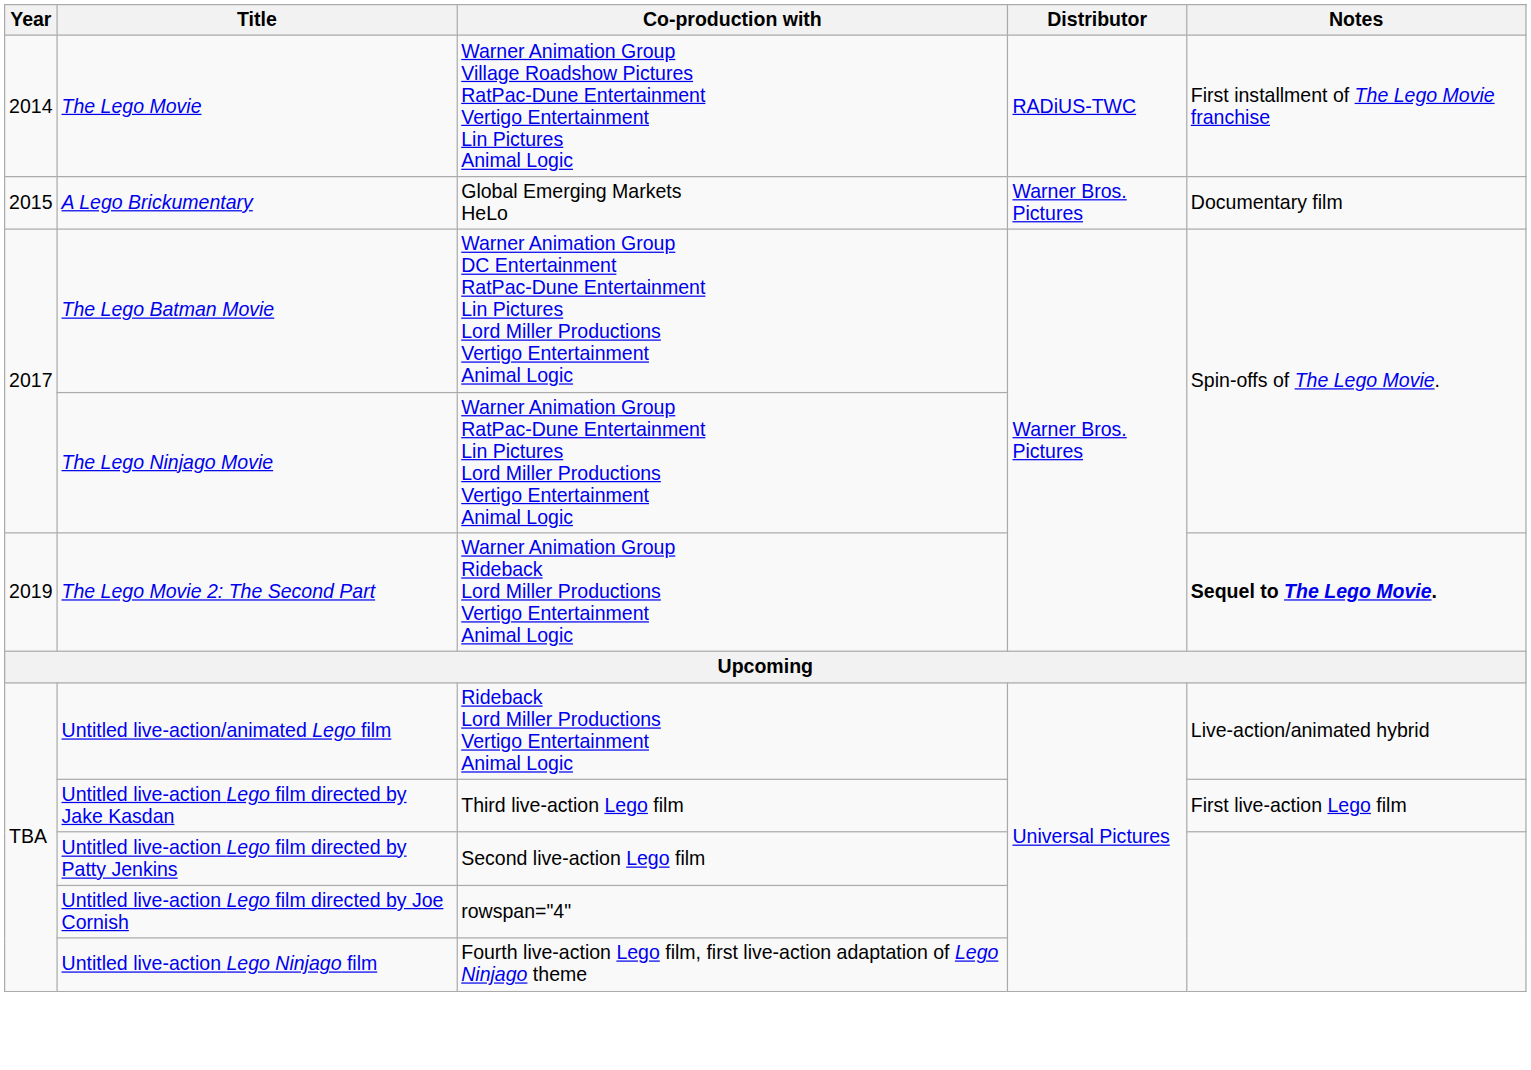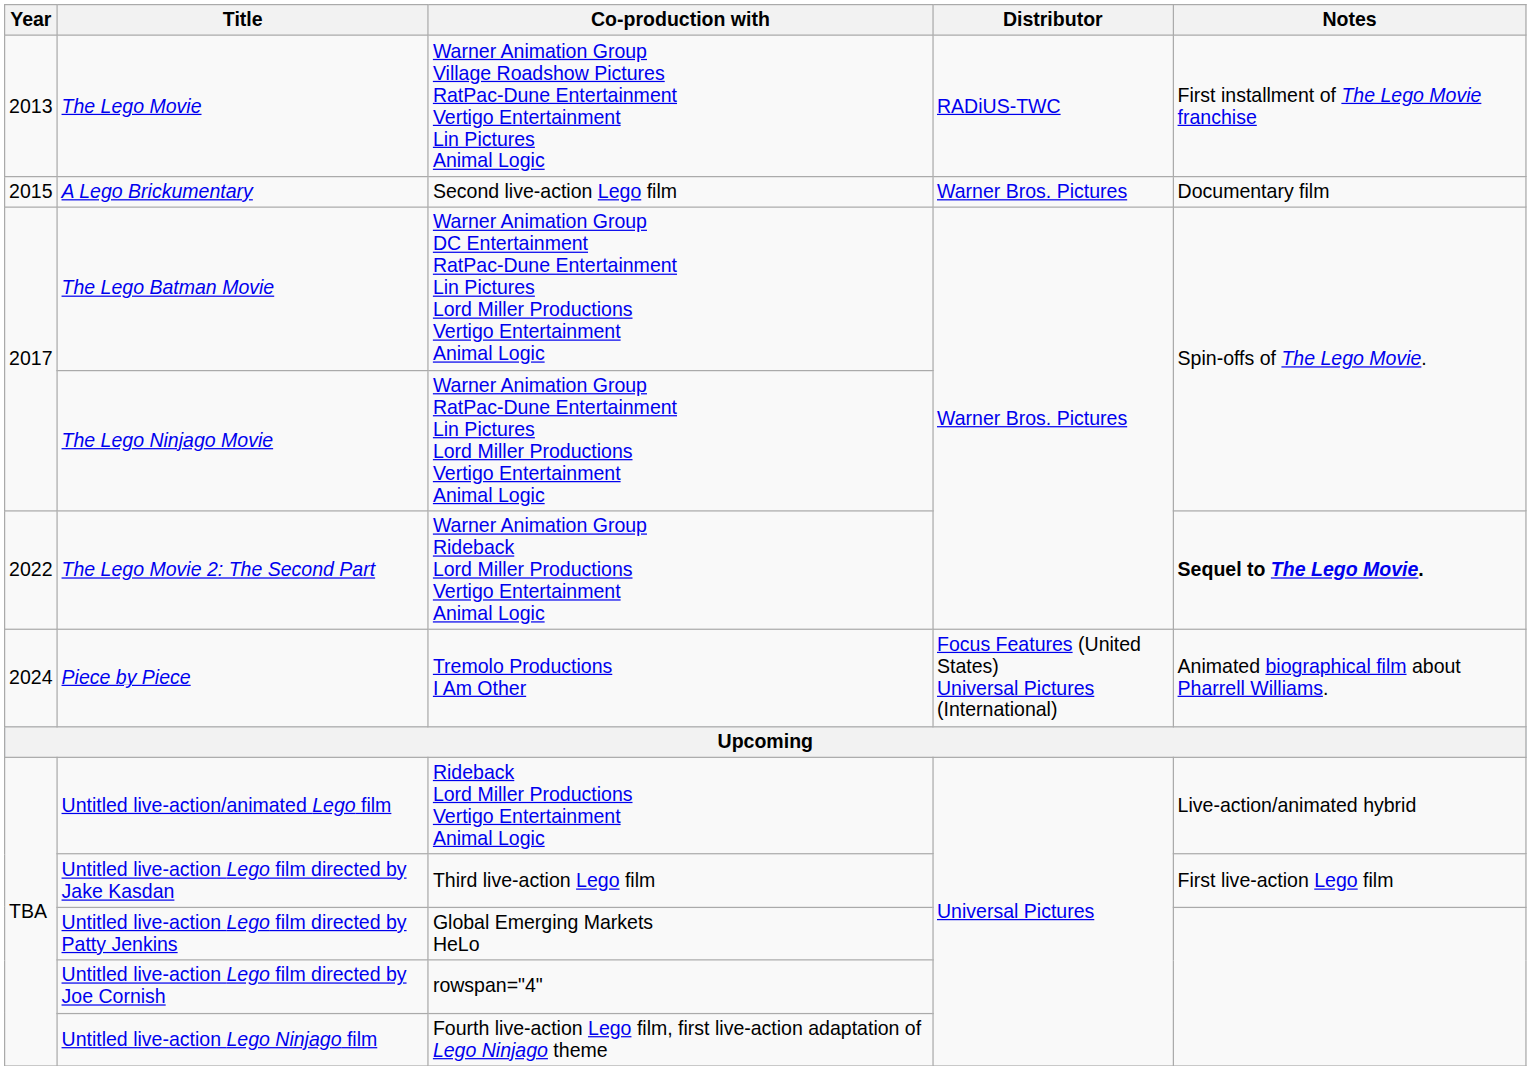(31, 105) 2014 -> (31, 105) 2013
(571, 202) Global Emerging Markets HeLo -> (555, 191) Second live-action Lego film
(31, 592) 2019 -> (31, 570) 2022
+ row: (126, 677)
(583, 858) Second live-action Lego film -> (543, 933) Global Emerging Markets HeLo
